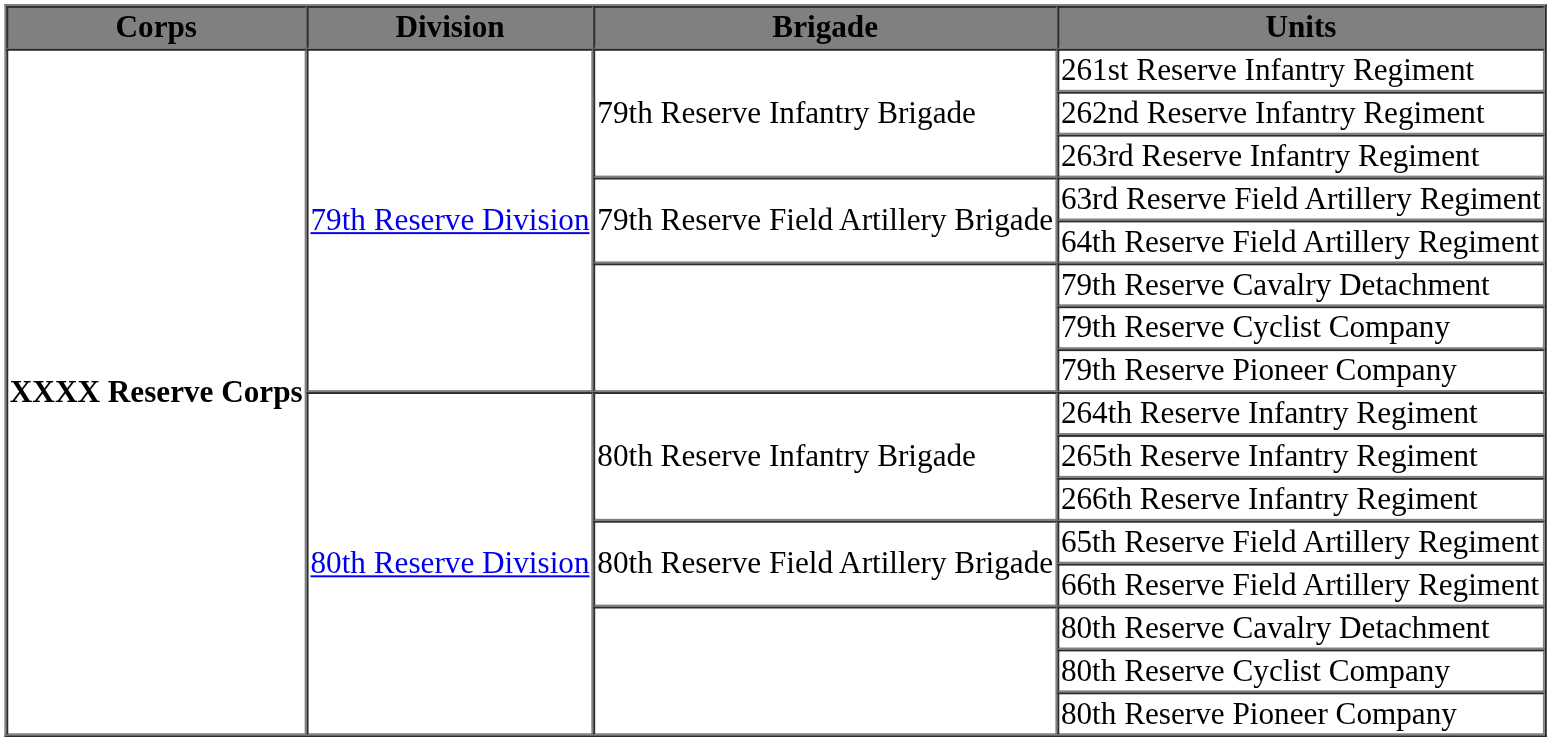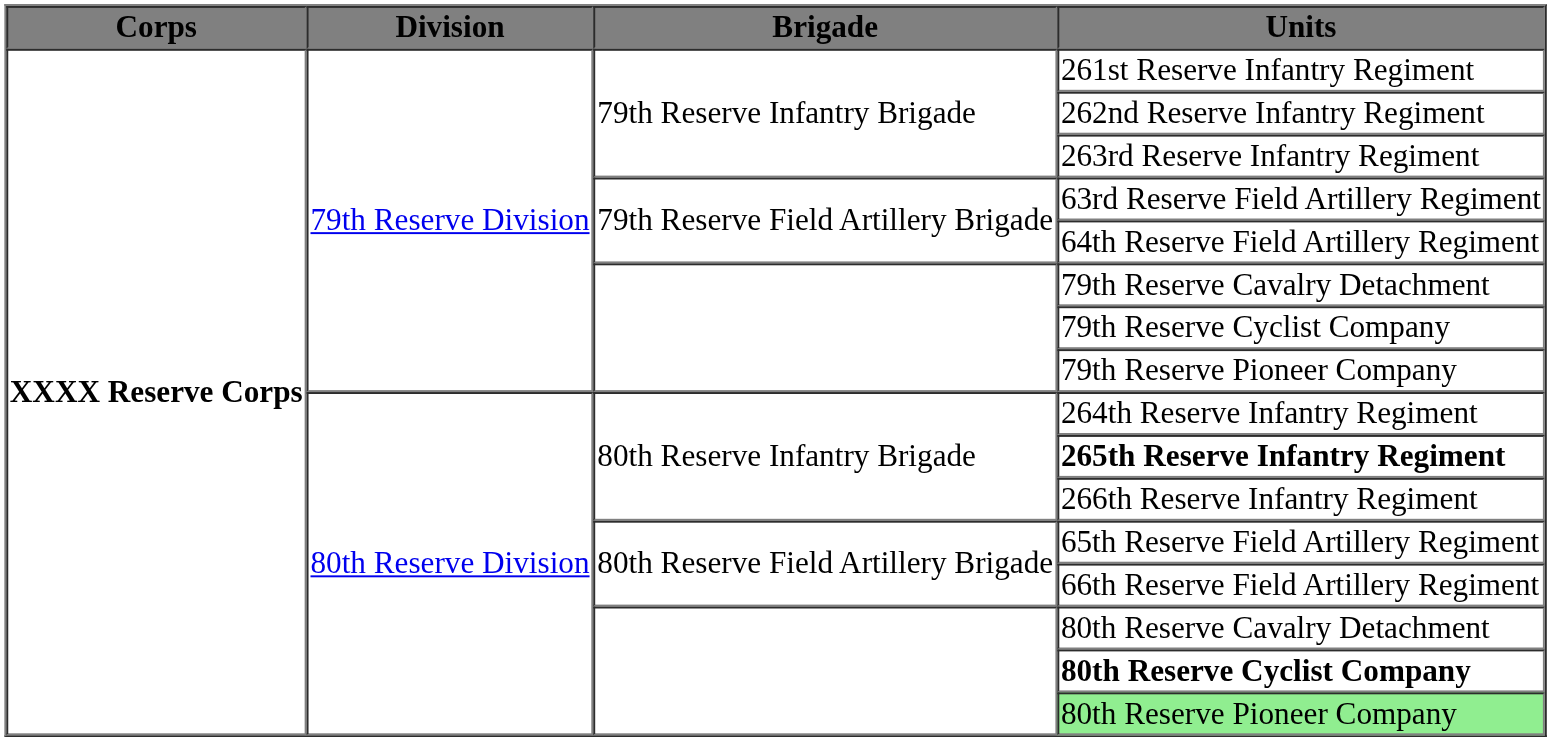(1269, 455) normal -> (1283, 455) bold
(1255, 670) normal -> (1266, 670) bold
(1259, 713) no background -> (1259, 713) lightgreen background
